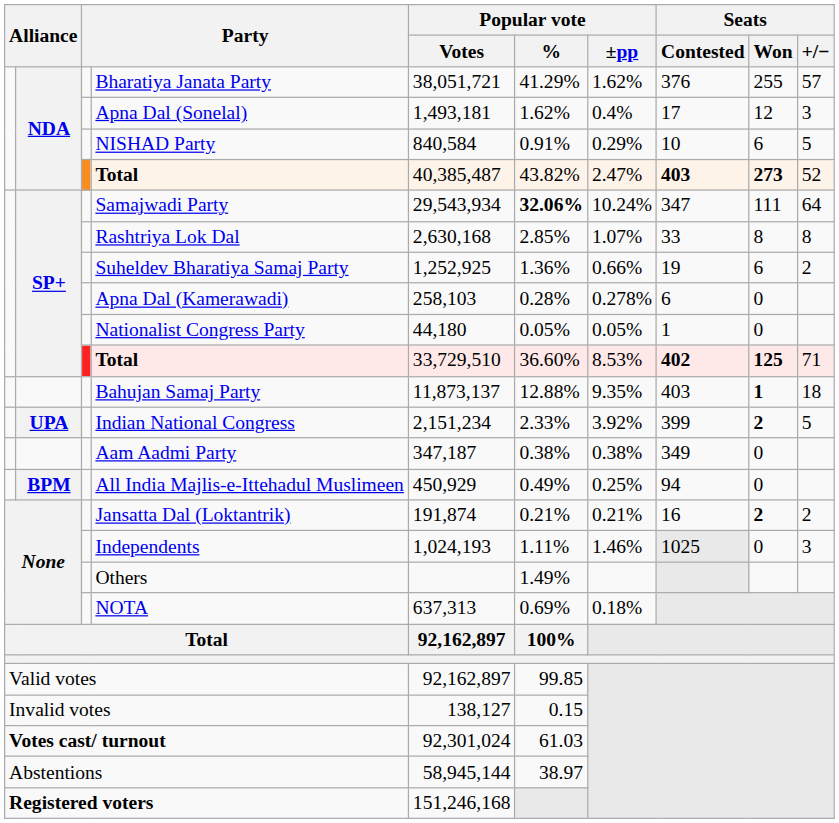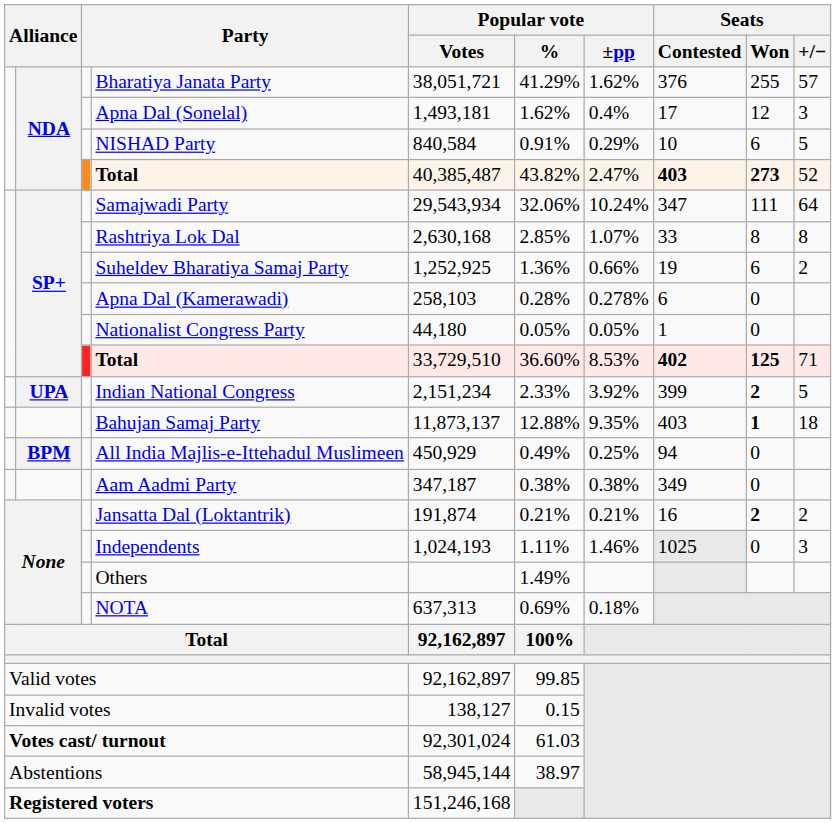(551, 205) bold -> (550, 205) normal
rows swapped: (49, 392) <-> (49, 422)
rows swapped: (49, 484) <-> (49, 453)
